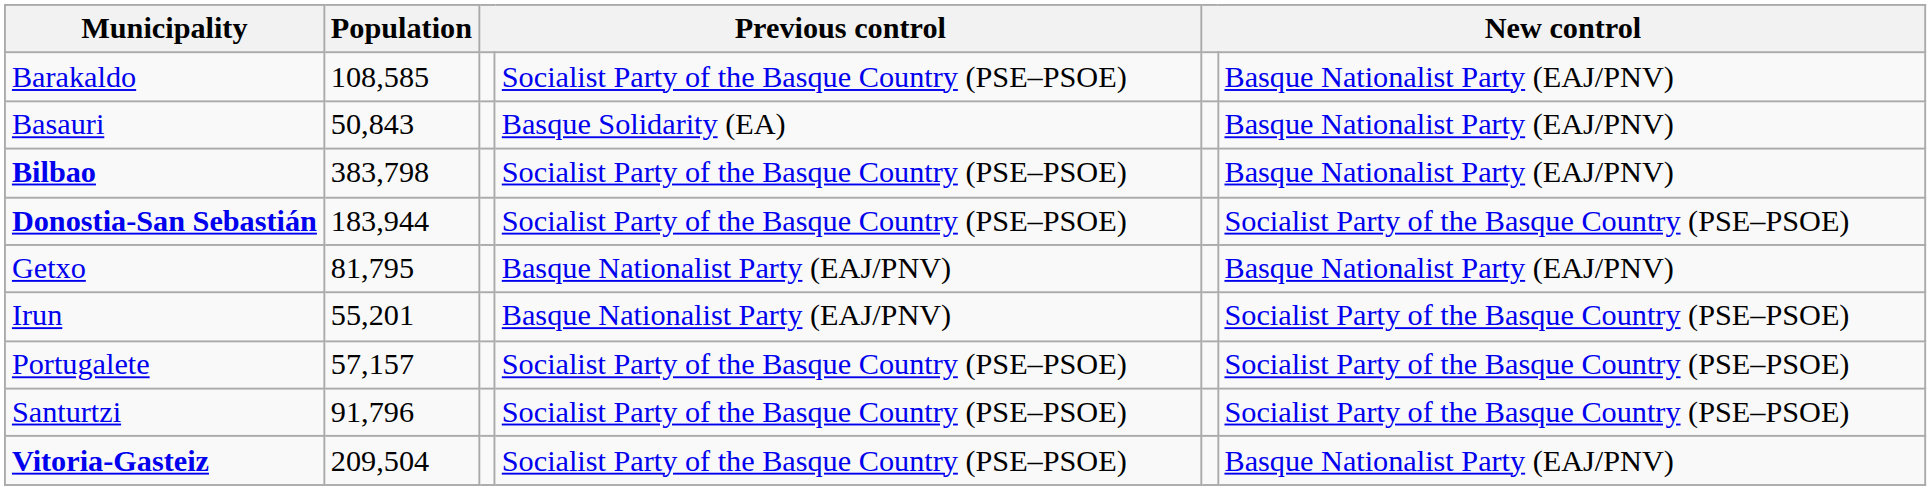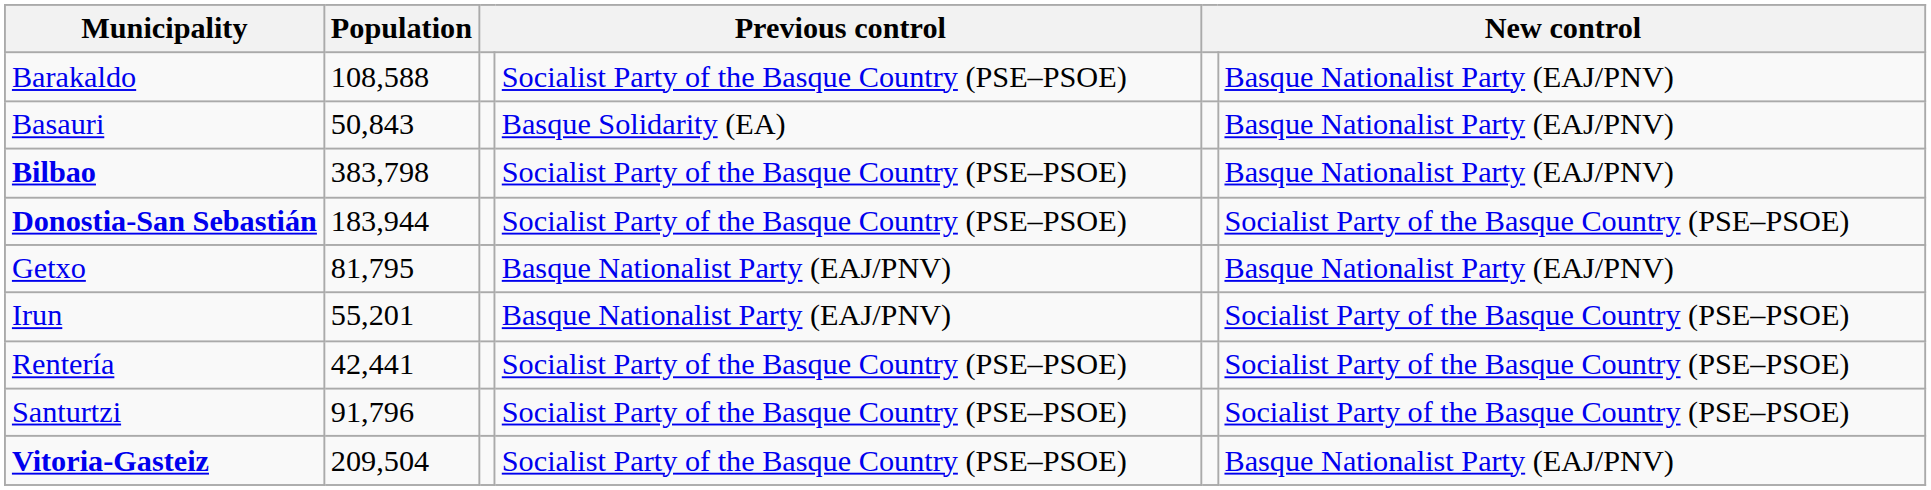(380, 76) 108,585 -> (380, 76) 108,588
- row: (81, 364)
+ row: (63, 364)
